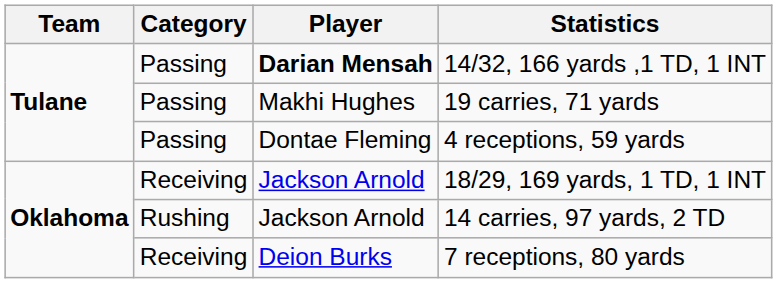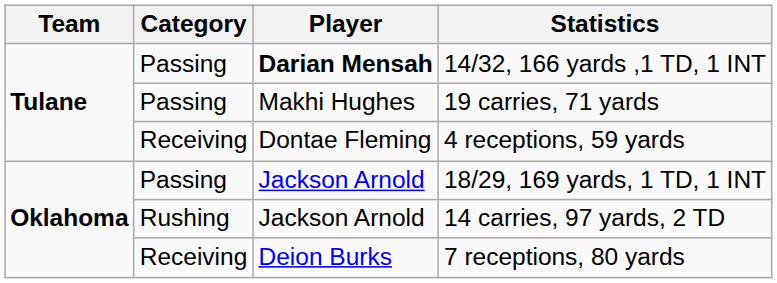(183, 140) Passing -> (194, 140) Receiving
(194, 179) Receiving -> (183, 179) Passing
